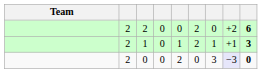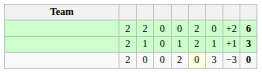(197, 60) no background -> (197, 60) lightyellow background
(231, 60) lavender background -> (231, 60) no background
